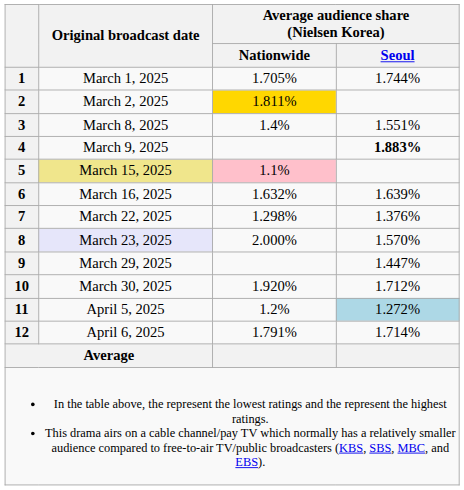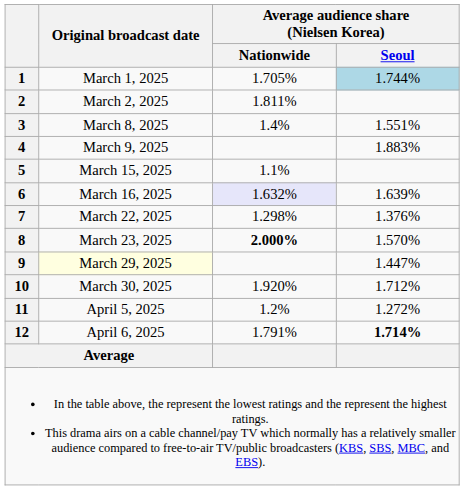(398, 78) no background -> (398, 78) lightblue background
(274, 101) gold background -> (274, 101) no background
(398, 147) bold -> (398, 147) normal
(126, 170) khaki background -> (126, 170) no background
(274, 170) pink background -> (274, 170) no background
(274, 194) no background -> (274, 194) lavender background
(126, 240) lavender background -> (126, 240) no background
(274, 240) normal -> (274, 240) bold
(126, 263) no background -> (126, 263) lightyellow background
(398, 309) lightblue background -> (398, 309) no background
(398, 332) normal -> (398, 332) bold
